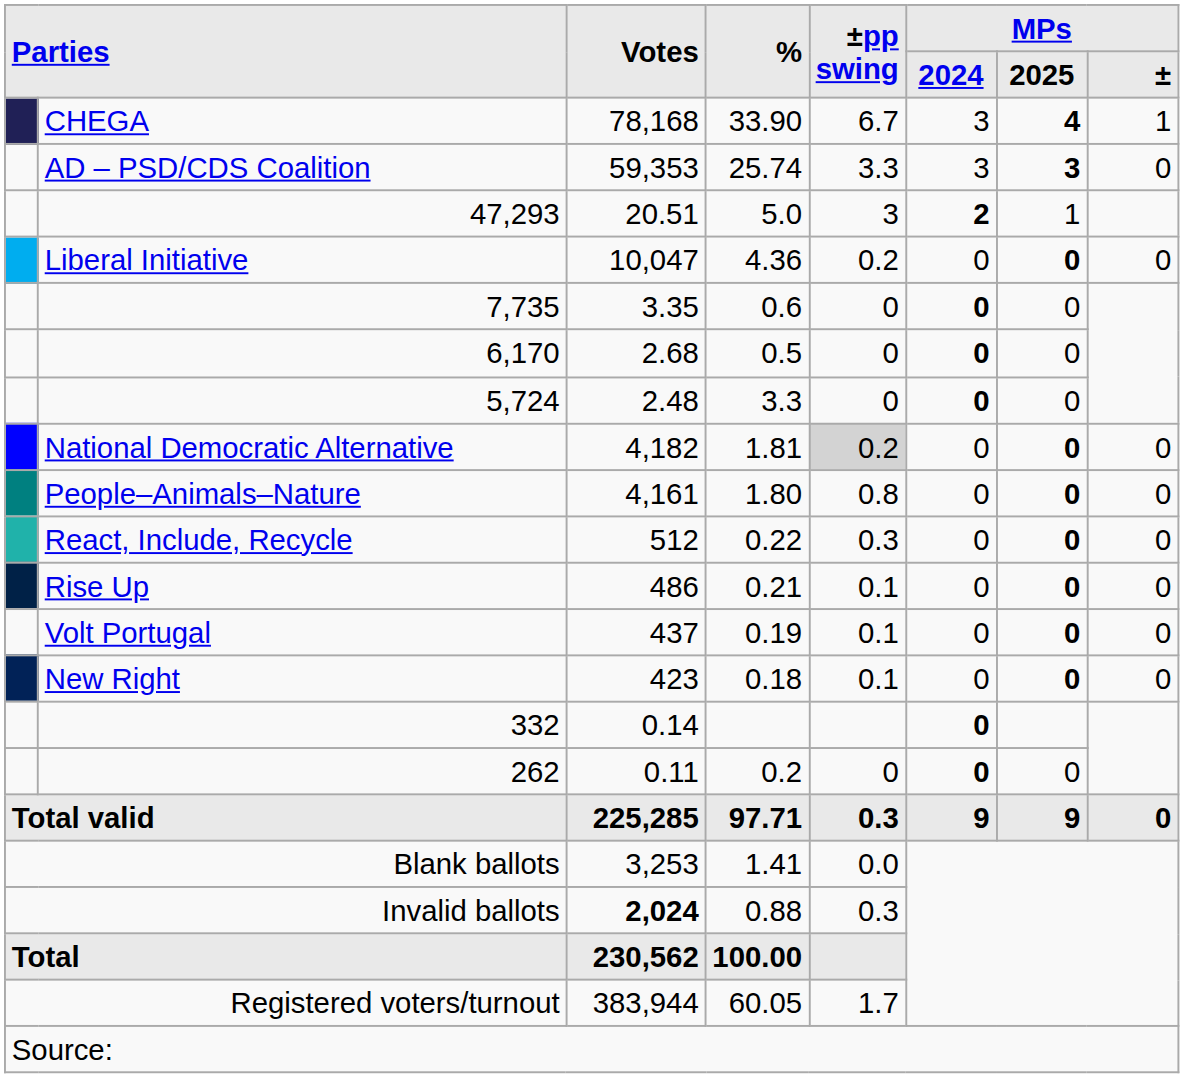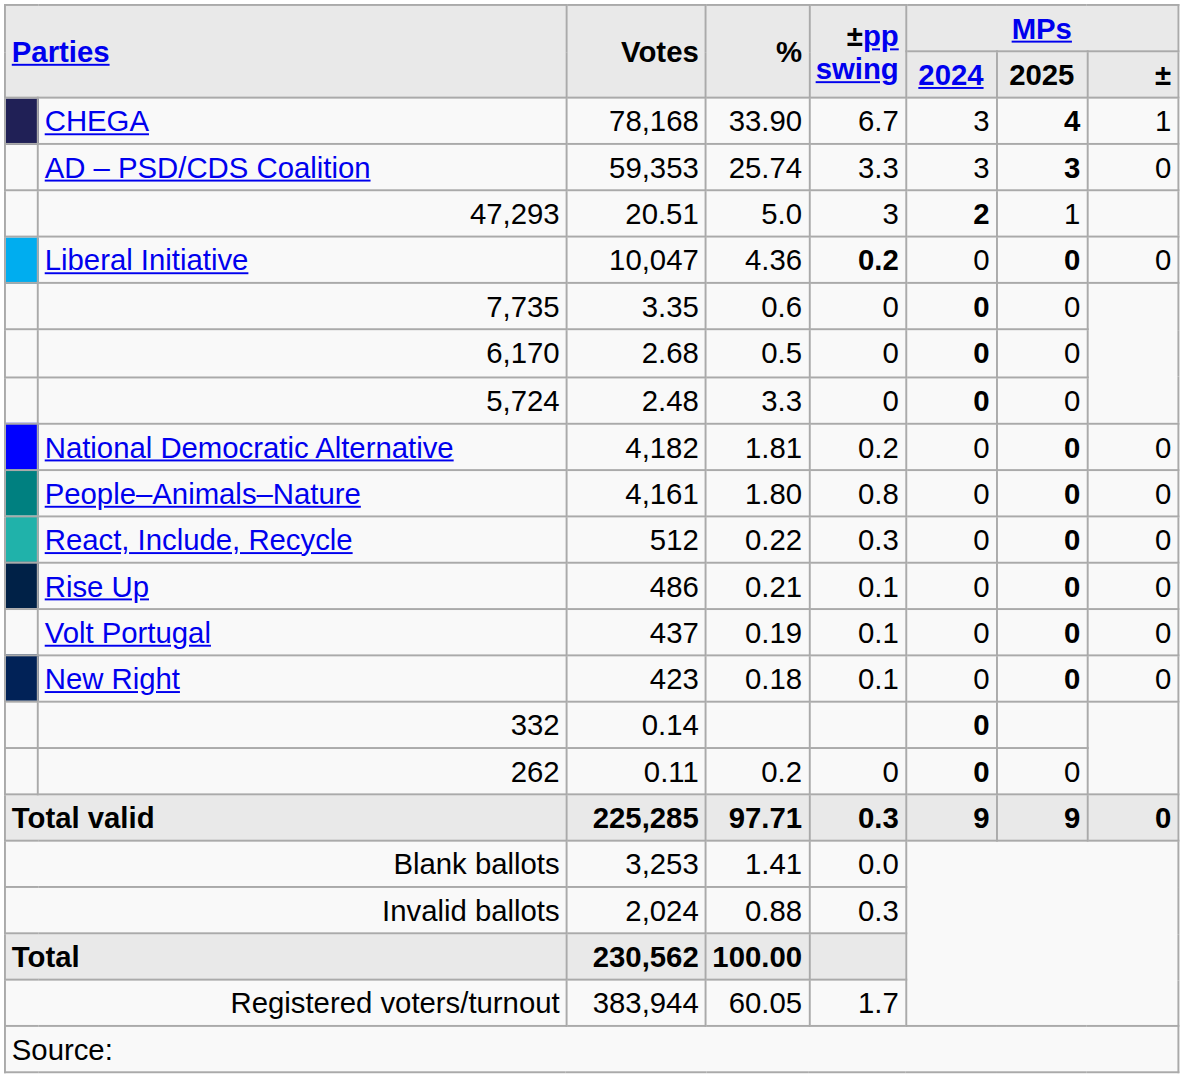(878, 261) normal -> (878, 261) bold
(878, 446) lightgrey background -> (878, 446) no background
(662, 911) bold -> (662, 911) normal
